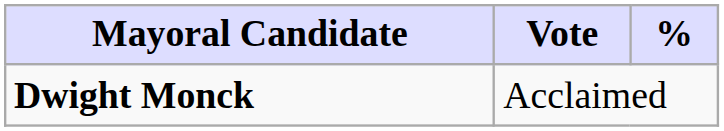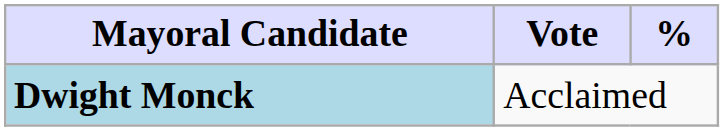(134, 94) no background -> (134, 94) lightblue background
